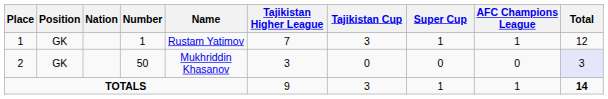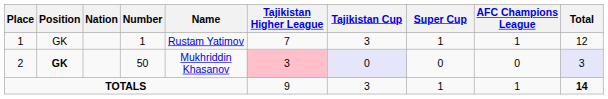(60, 64) normal -> (60, 64) bold
(287, 64) no background -> (287, 64) pink background
(367, 64) no background -> (367, 64) lavender background
